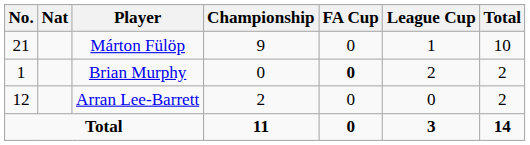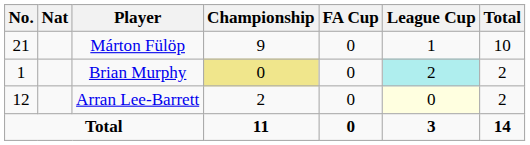(261, 72) no background -> (261, 72) khaki background
(351, 72) bold -> (351, 72) normal
(431, 72) no background -> (431, 72) paleturquoise background
(431, 99) no background -> (431, 99) lightyellow background
